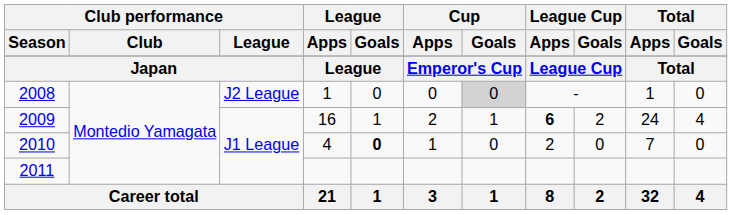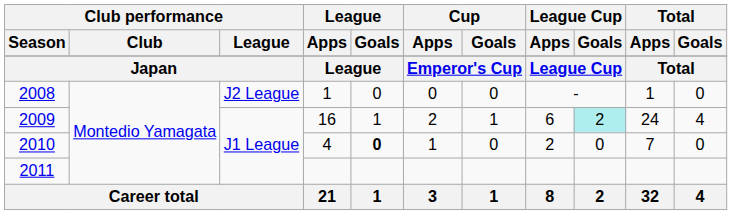(494, 94) lightgrey background -> (494, 94) no background
(550, 119) bold -> (550, 119) normal
(600, 119) no background -> (600, 119) paleturquoise background
